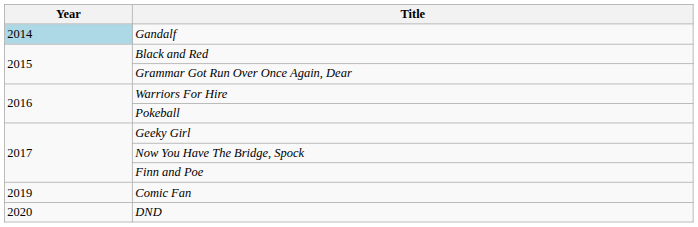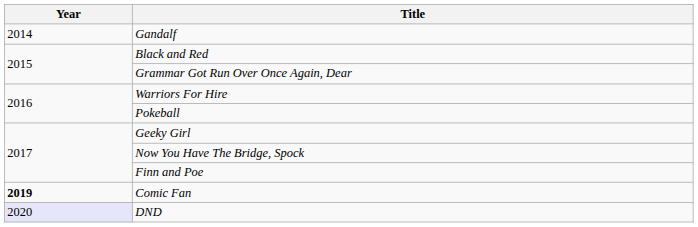(20, 34) lightblue background -> (20, 34) no background
(20, 192) normal -> (20, 192) bold
(20, 212) no background -> (20, 212) lavender background
